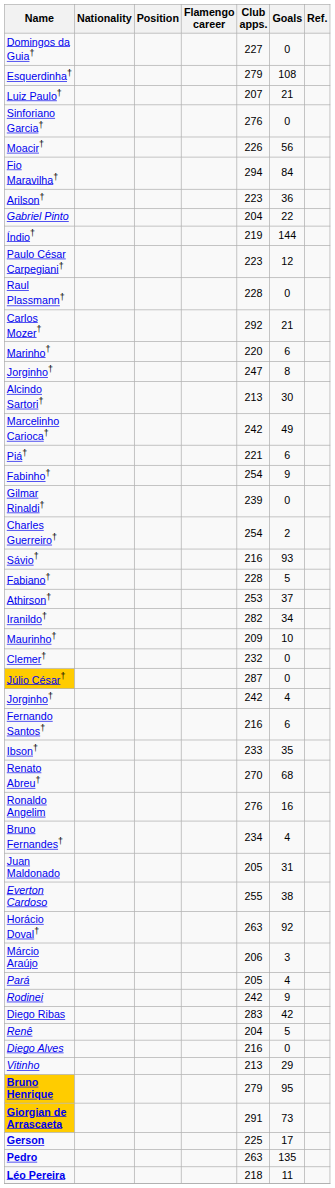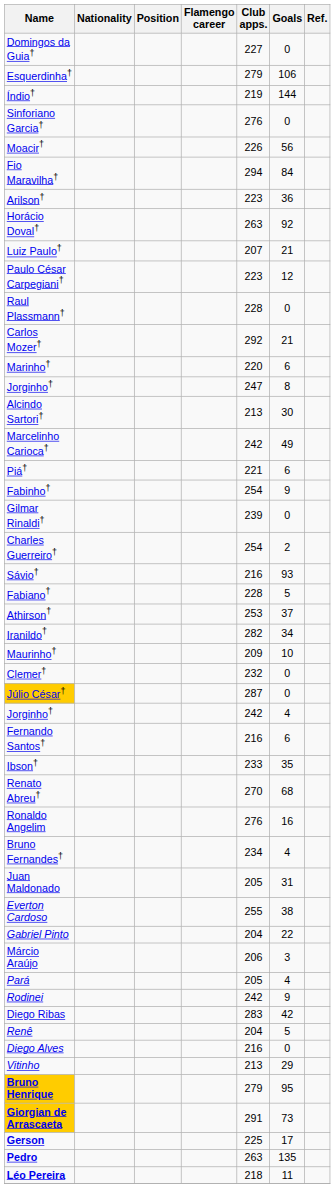(287, 75) 108 -> (287, 75) 106
rows swapped: (21, 236) <-> (34, 95)
rows swapped: (25, 927) <-> (38, 217)
